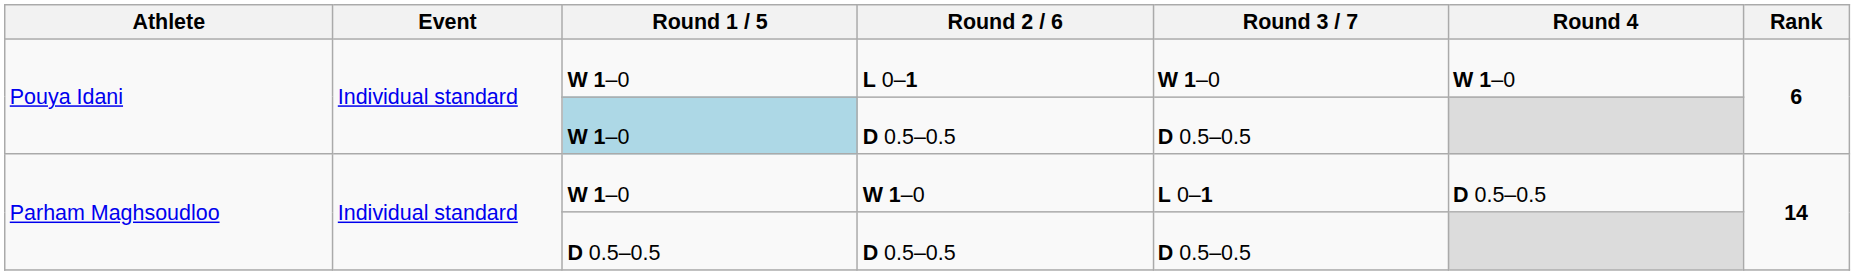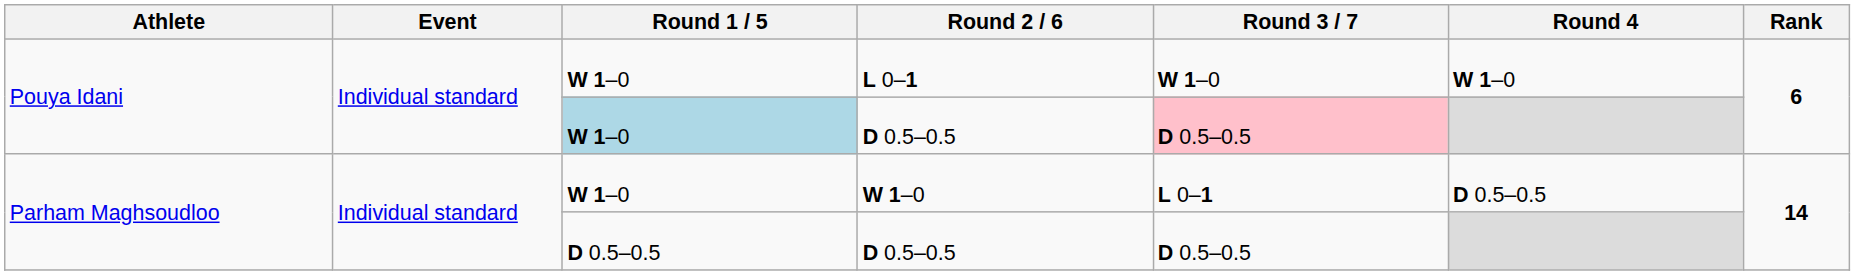(1204, 138) no background -> (1204, 138) pink background
